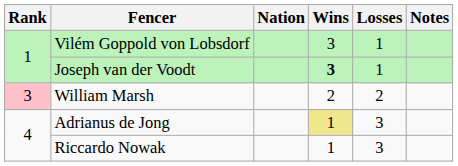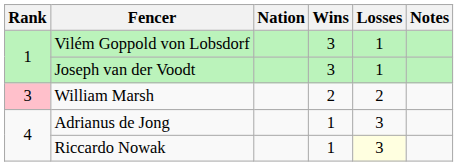(331, 69) bold -> (331, 69) normal
(331, 122) khaki background -> (331, 122) no background
(379, 148) no background -> (379, 148) lightyellow background
